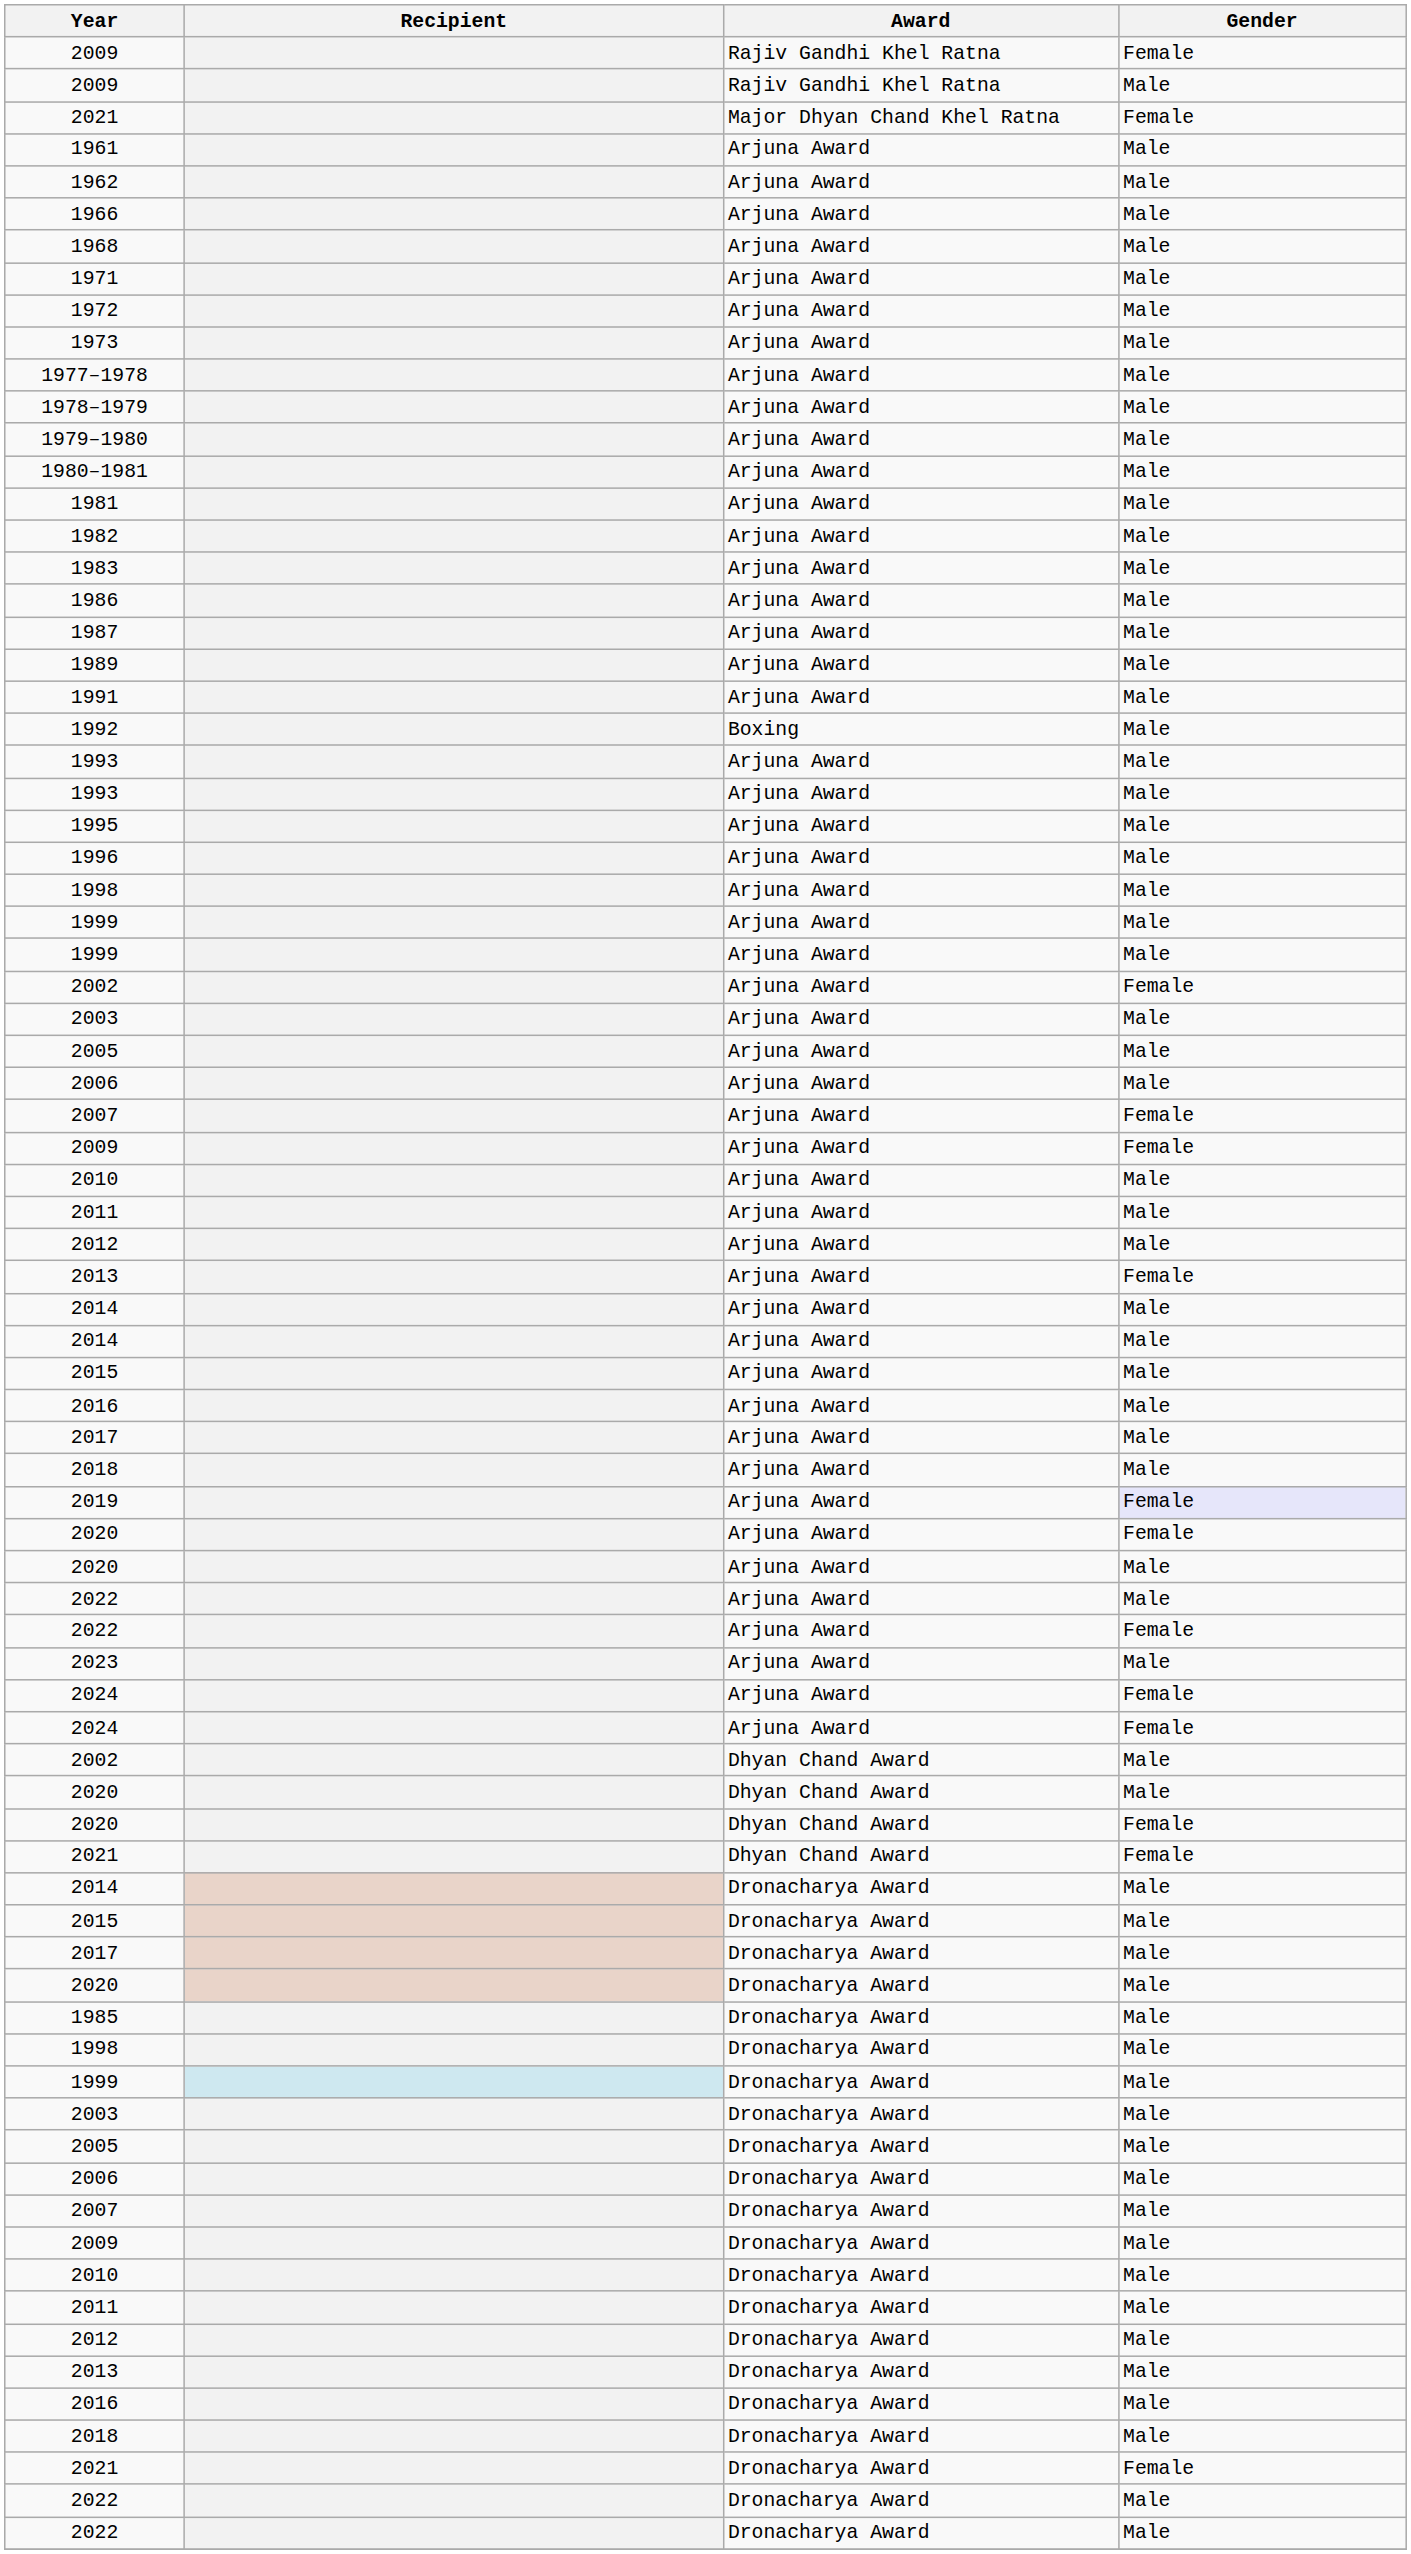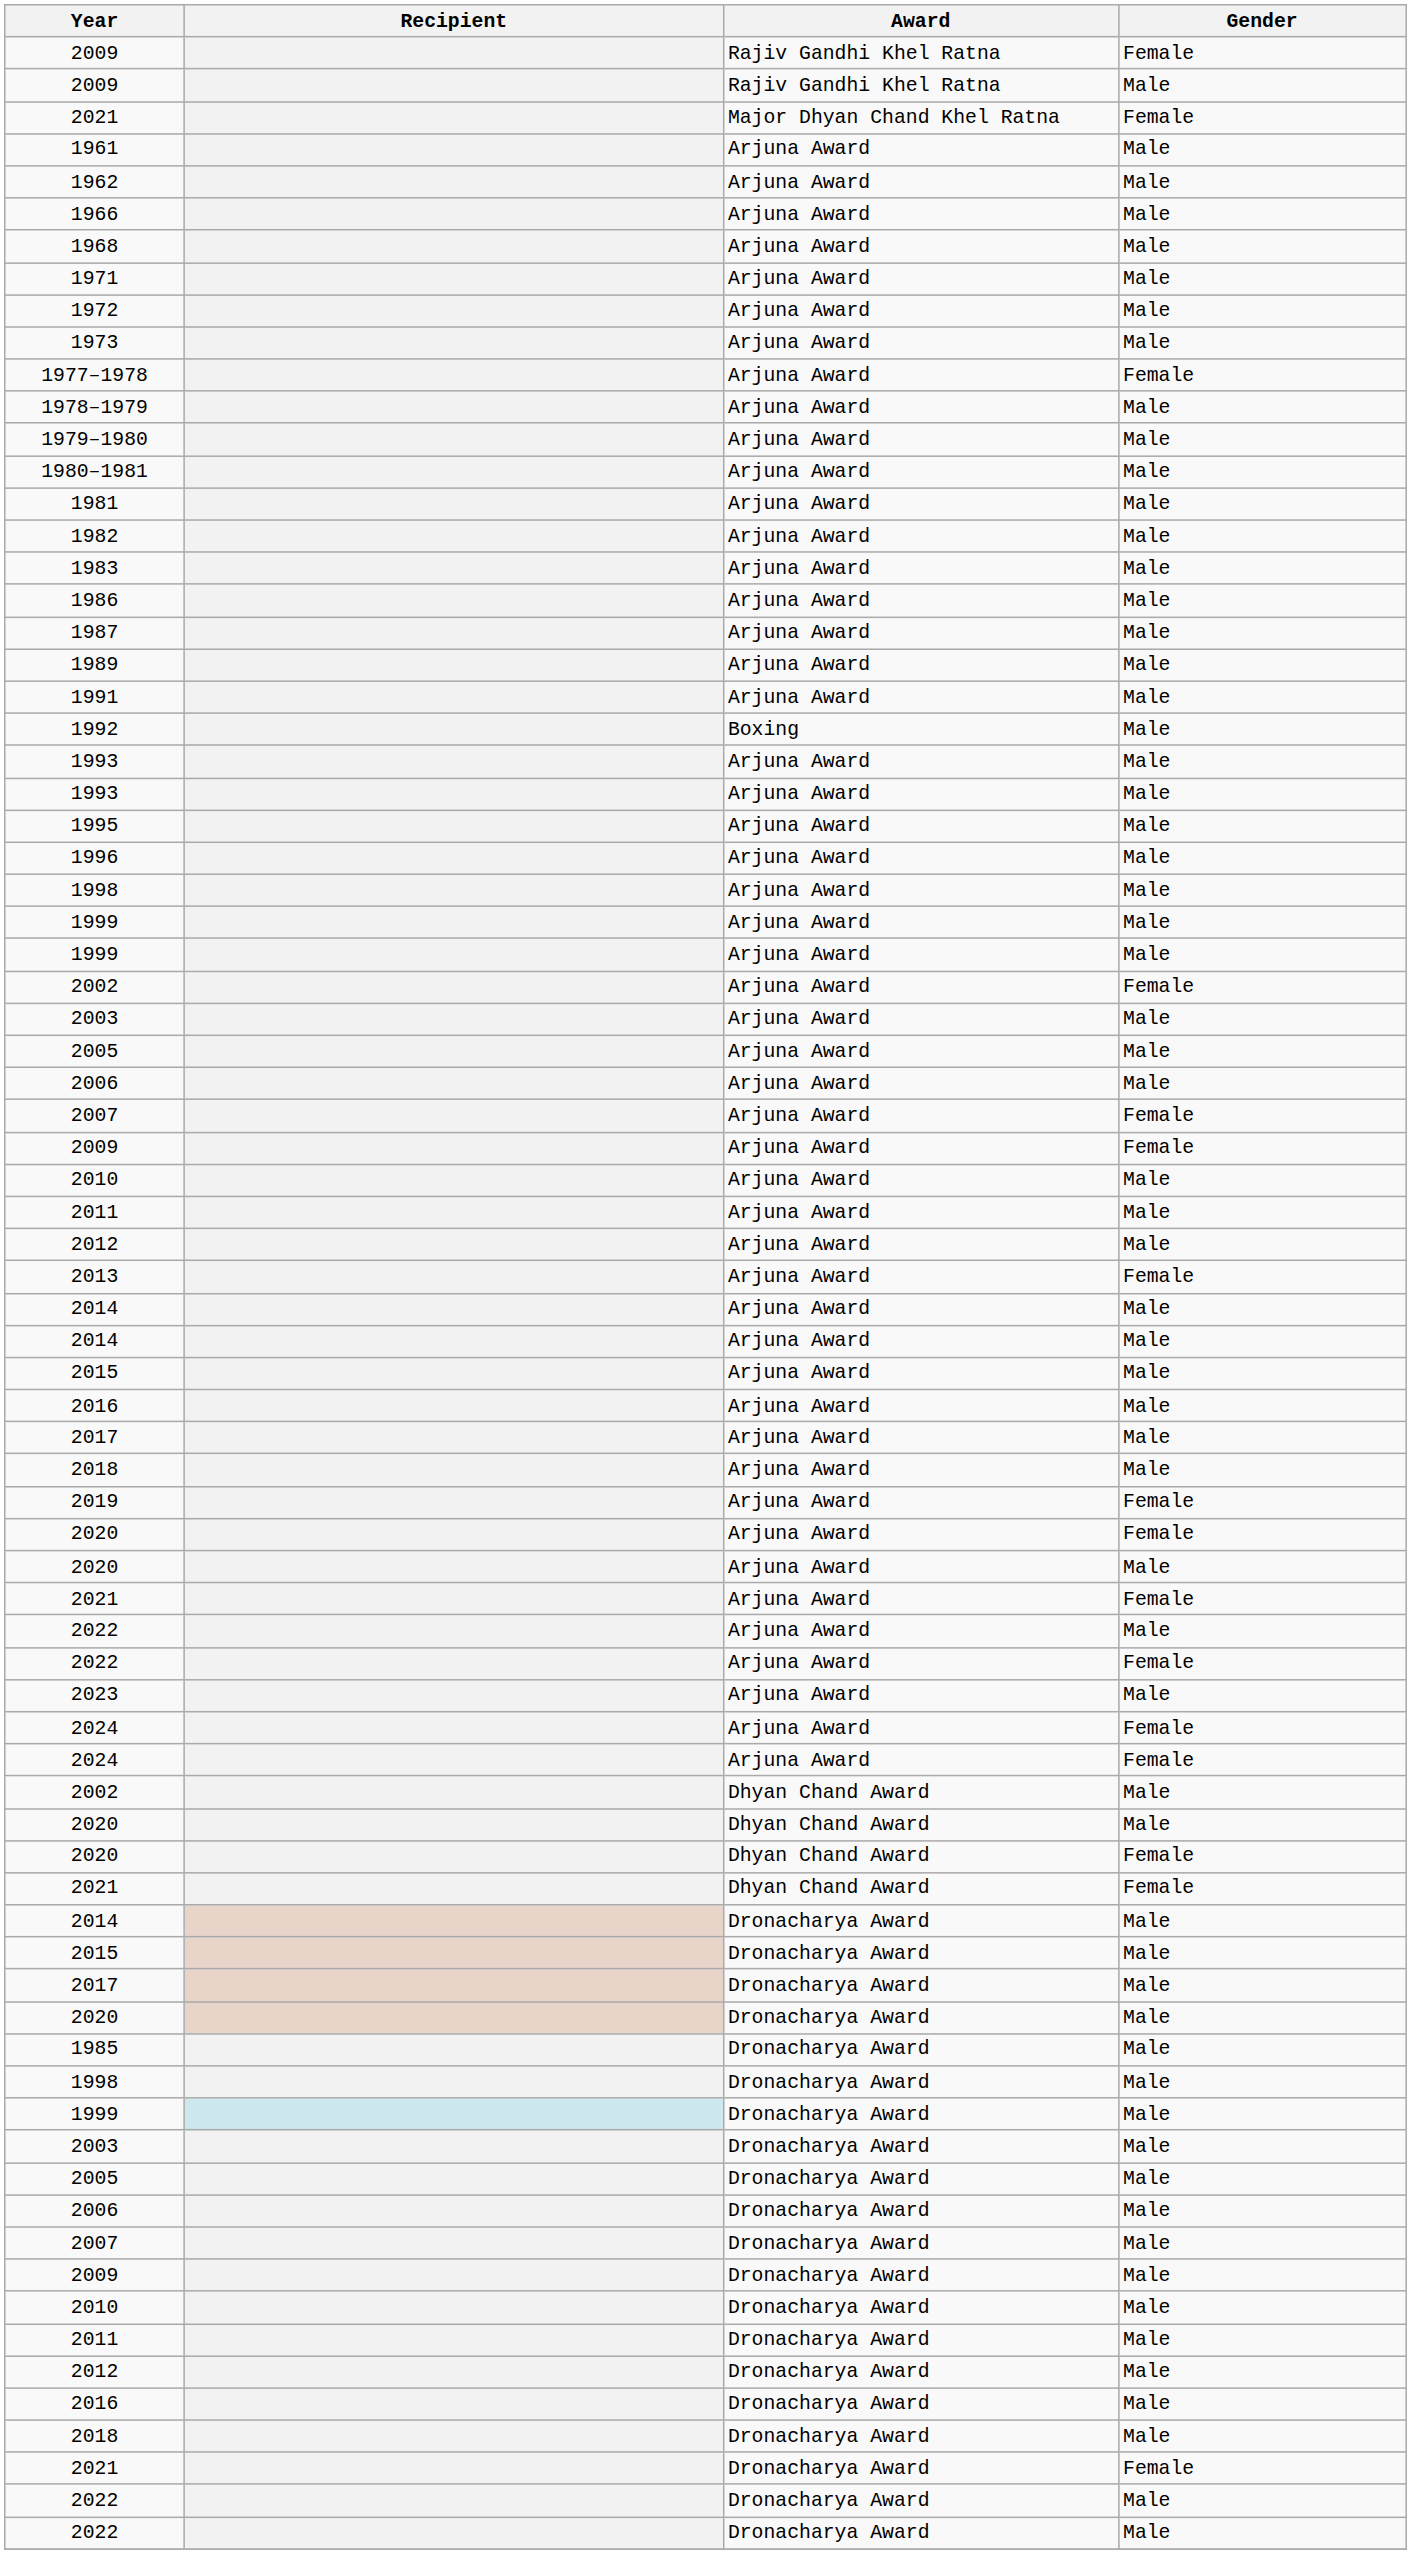(1147, 375) Male -> (1159, 375) Female
(1159, 1502) lavender background -> (1159, 1502) no background
+ row: (95, 1599)
- row: (95, 2372)
